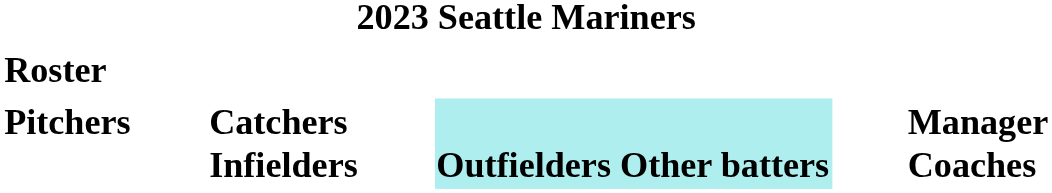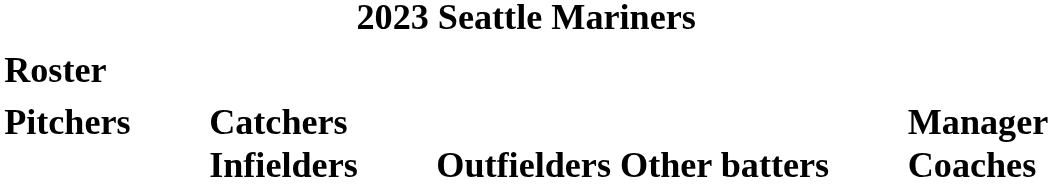(633, 164) paleturquoise background -> (633, 164) no background
